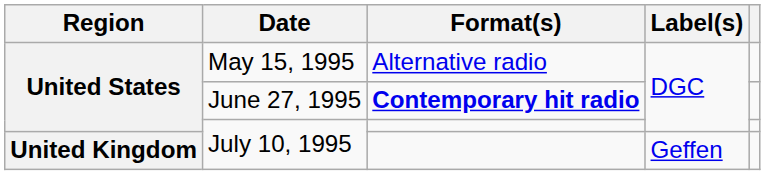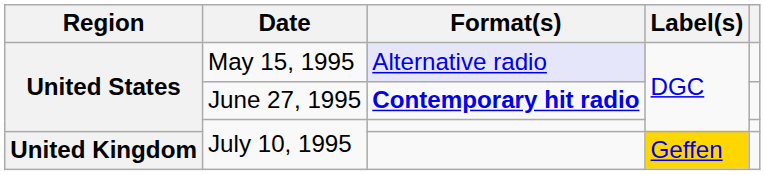(460, 61) no background -> (460, 61) lavender background
(687, 149) no background -> (687, 149) gold background
